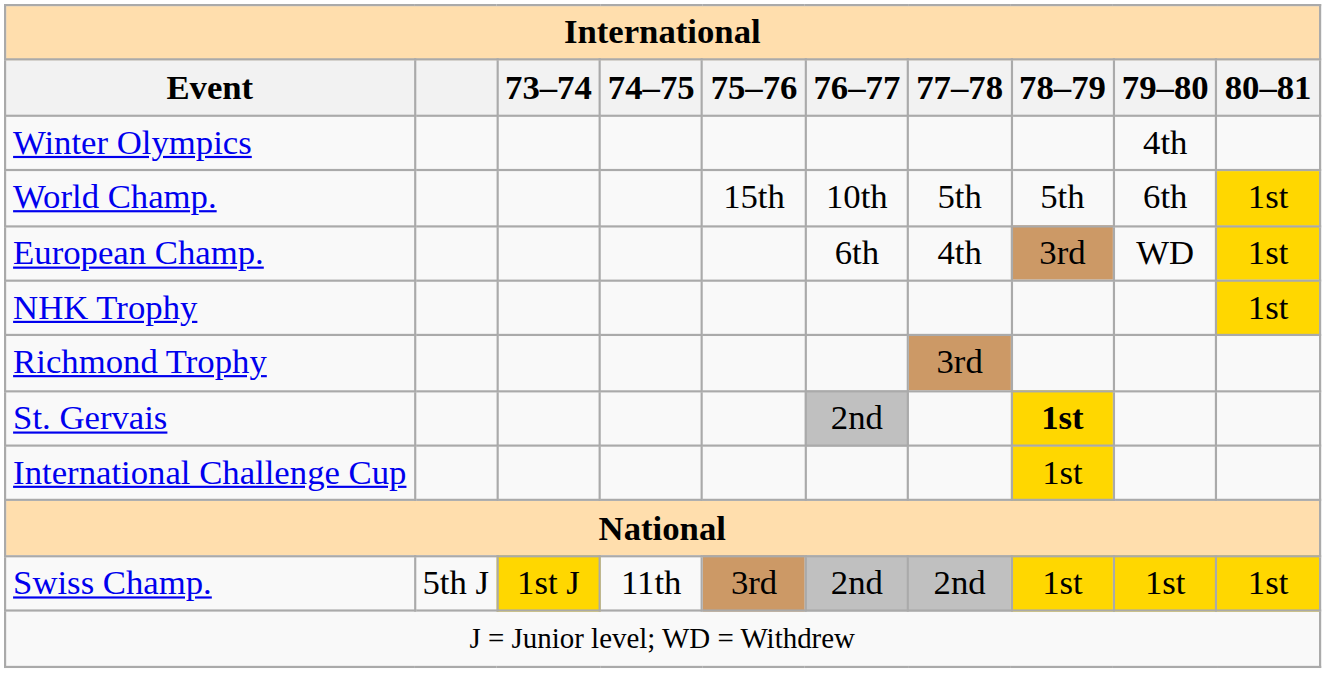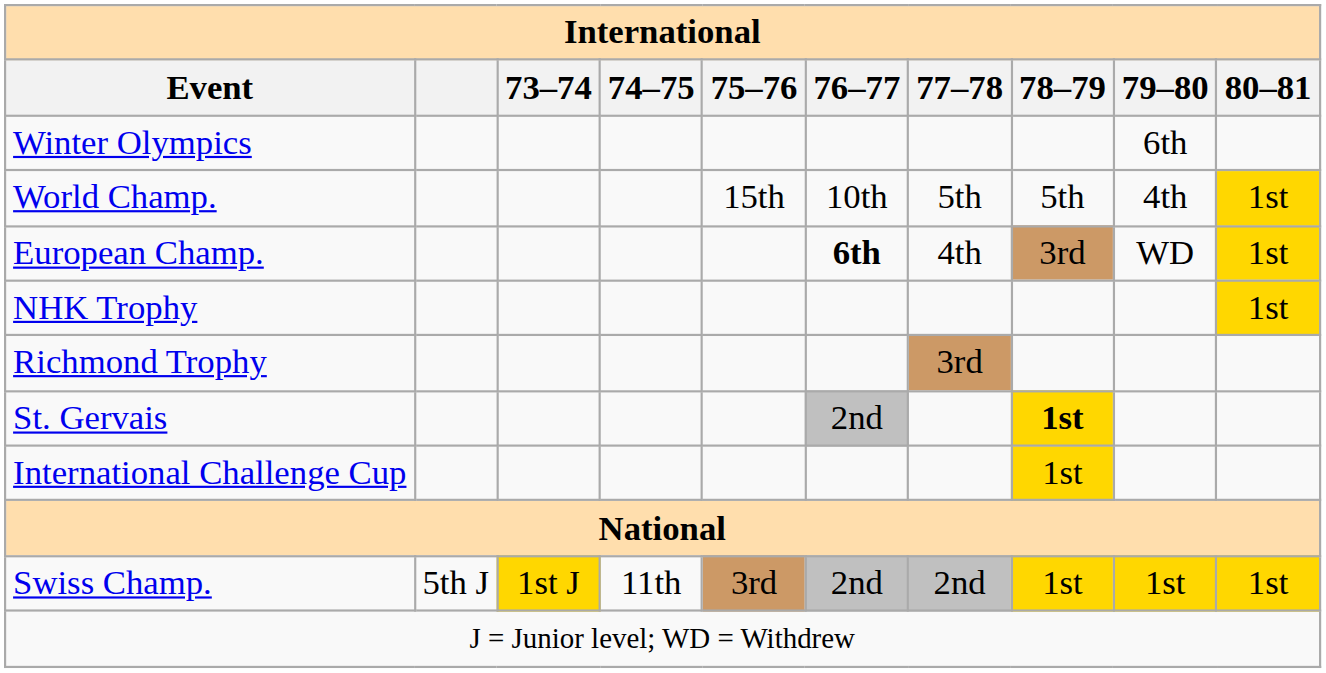(1165, 142) 4th -> (1165, 142) 6th
(1165, 197) 6th -> (1165, 197) 4th
(857, 252) normal -> (857, 252) bold
